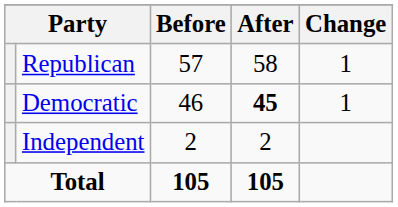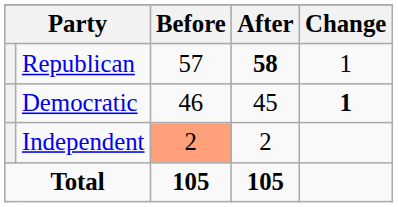(265, 63) normal -> (265, 63) bold
(265, 102) bold -> (265, 102) normal
(346, 102) normal -> (346, 102) bold
(191, 142) no background -> (191, 142) lightsalmon background
